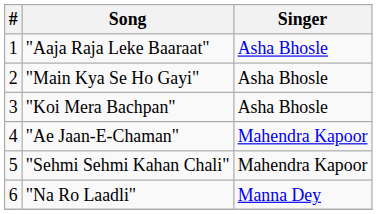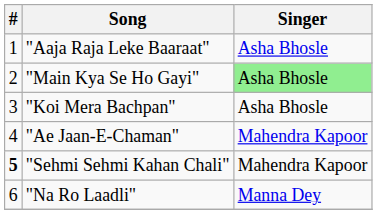(283, 77) no background -> (283, 77) lightgreen background
(13, 165) normal -> (13, 165) bold
